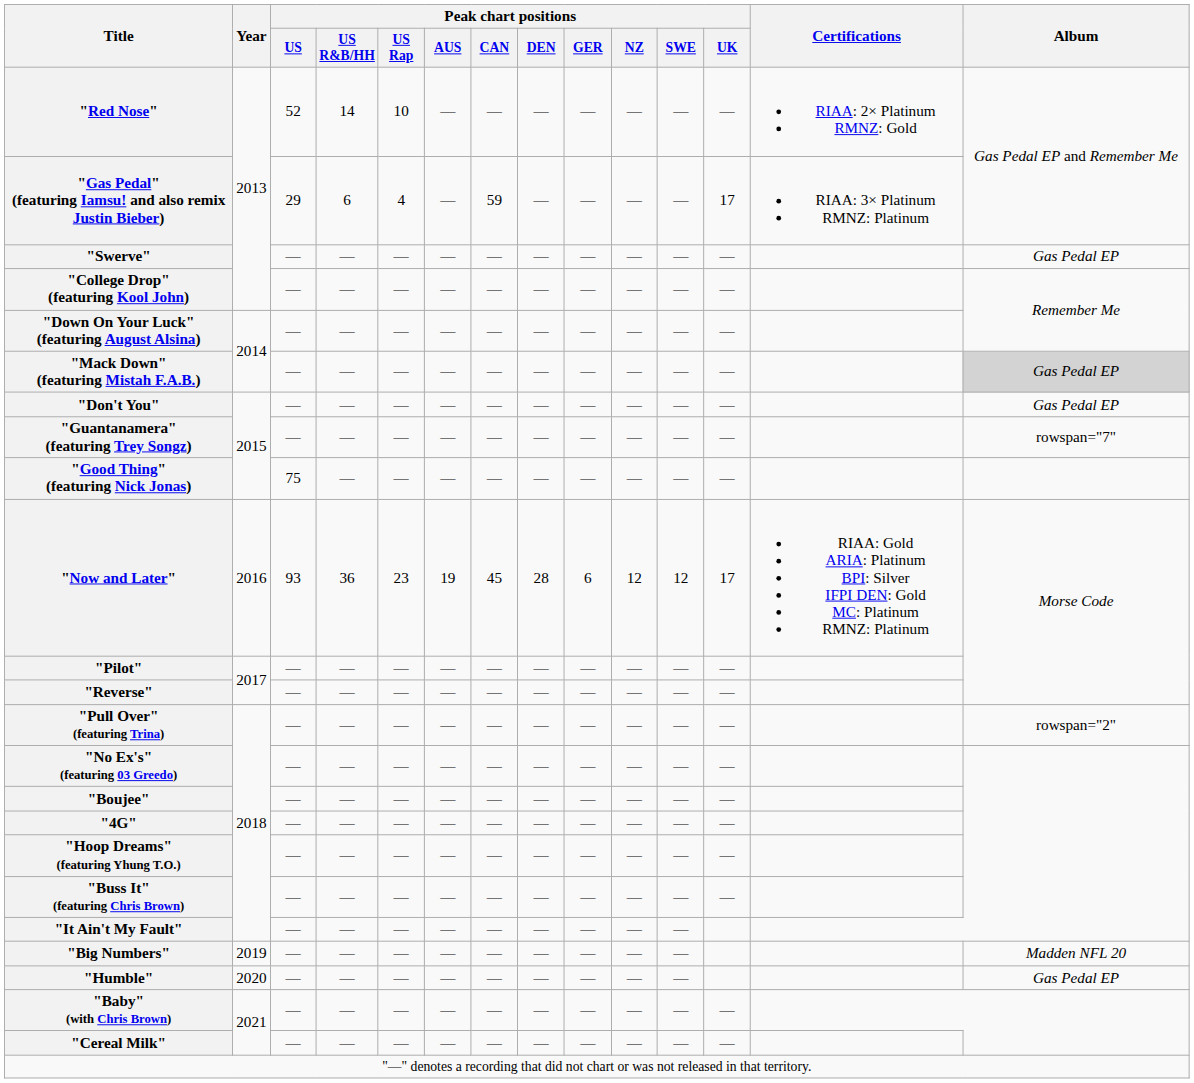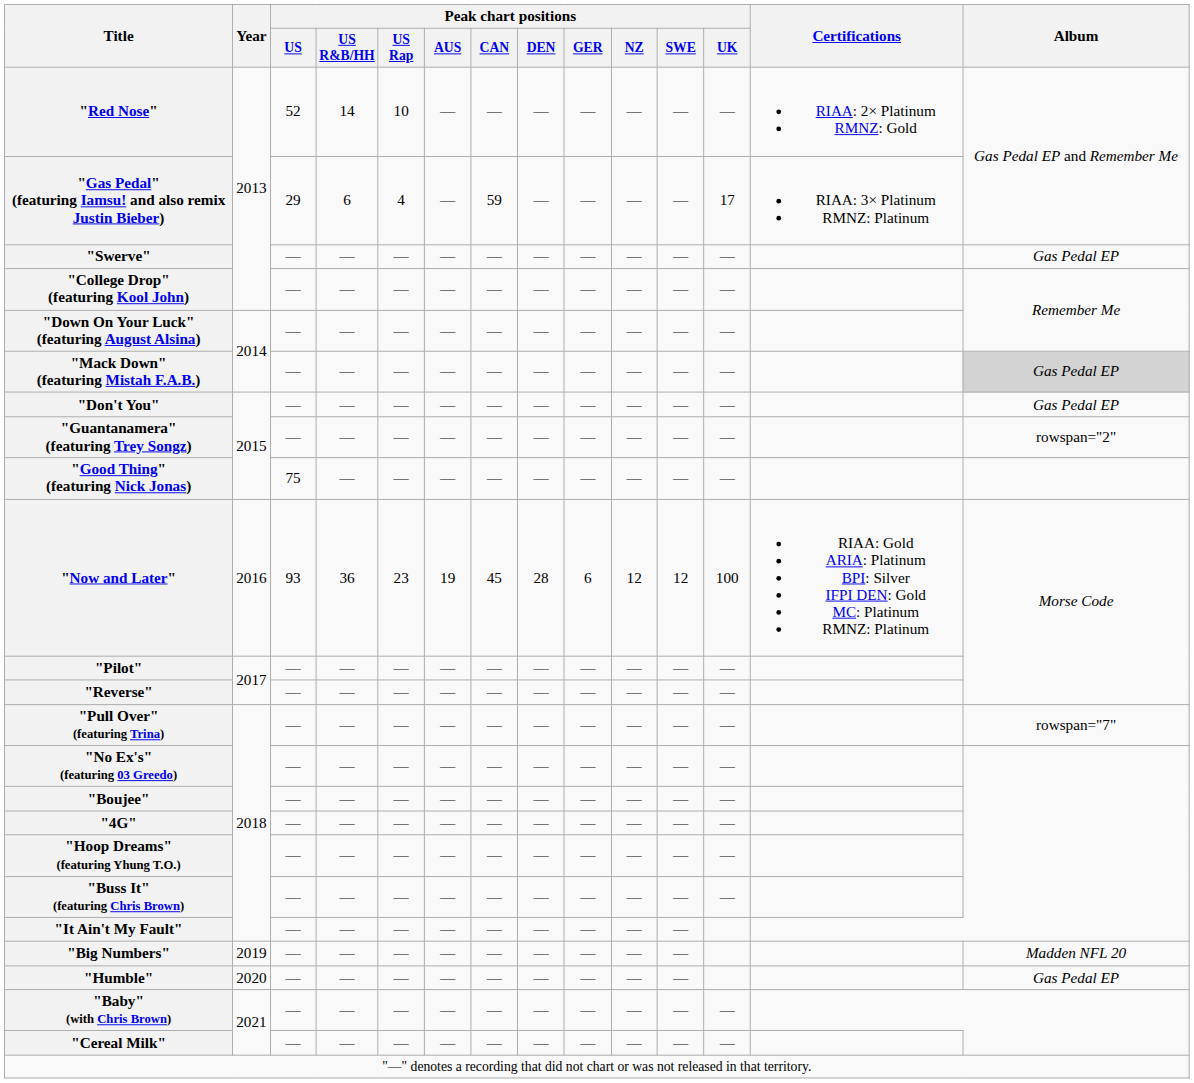(1076, 437) rowspan="7" -> (1076, 437) rowspan="2"
(727, 577) 17 -> (727, 577) 100
(1076, 724) rowspan="2" -> (1076, 724) rowspan="7"
